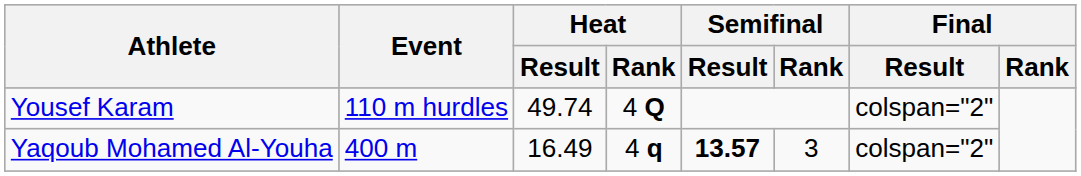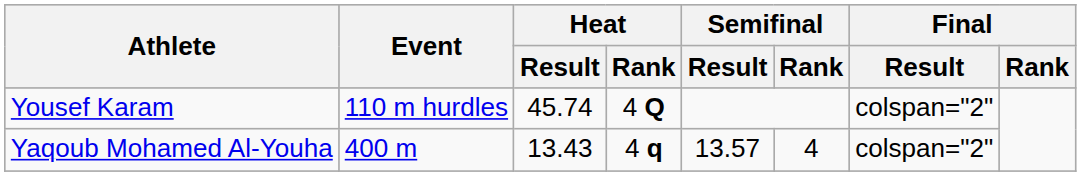(560, 107) 49.74 -> (560, 107) 45.74
(560, 149) 16.49 -> (560, 149) 13.43
(727, 149) bold -> (727, 149) normal
(811, 149) 3 -> (811, 149) 4
